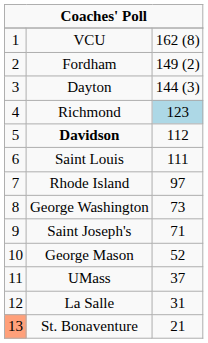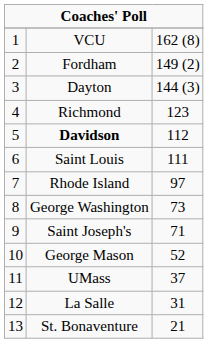(178, 111) lightblue background -> (178, 111) no background
(15, 326) lightsalmon background -> (15, 326) no background
